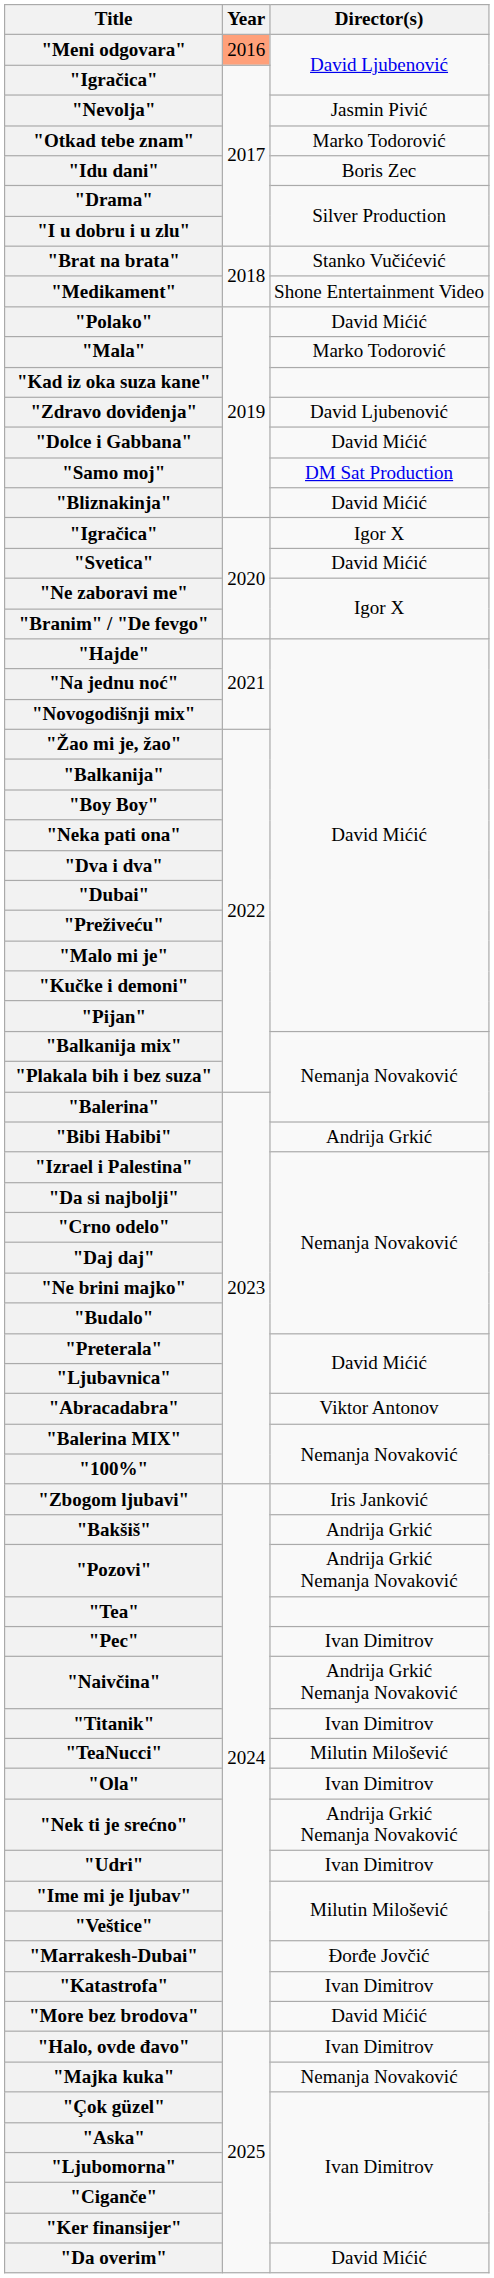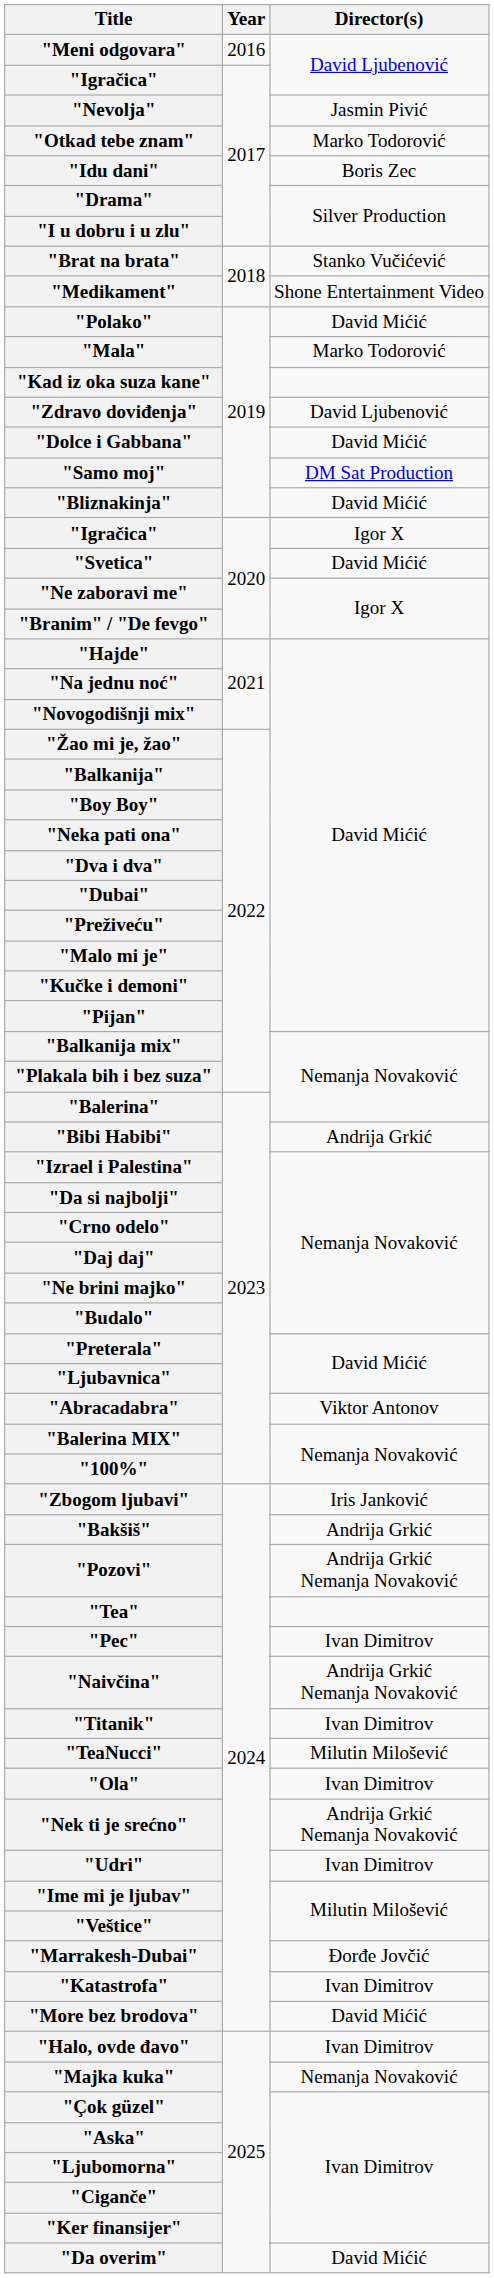(246, 49) lightsalmon background -> (246, 49) no background
